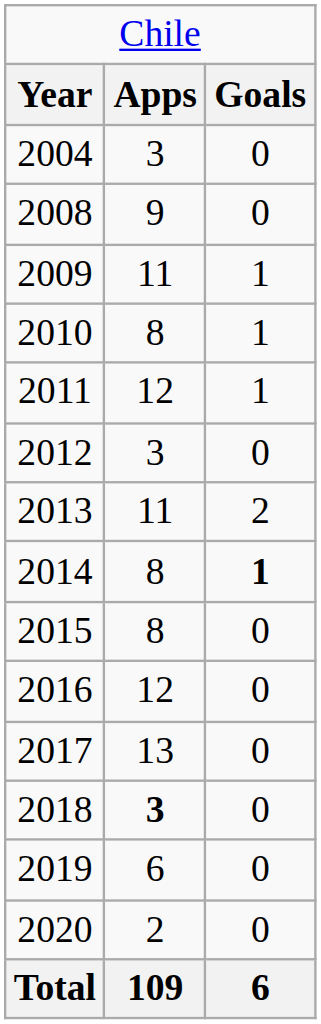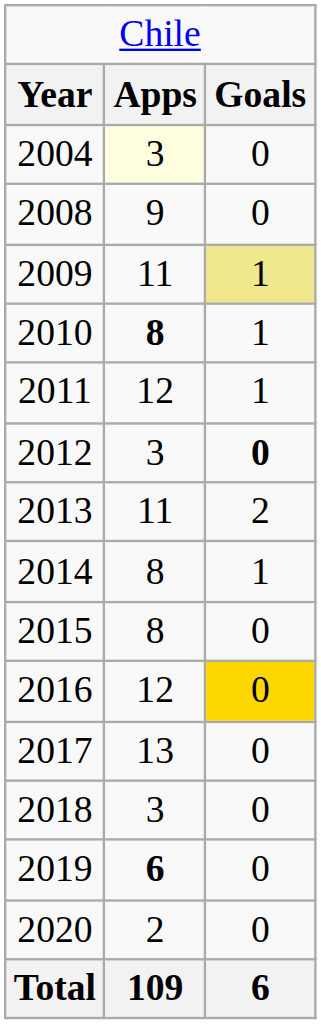(155, 153) no background -> (155, 153) lightyellow background
(260, 272) no background -> (260, 272) khaki background
(155, 332) normal -> (155, 332) bold
(260, 451) normal -> (260, 451) bold
(260, 570) bold -> (260, 570) normal
(260, 690) no background -> (260, 690) gold background
(155, 809) bold -> (155, 809) normal
(155, 869) normal -> (155, 869) bold
